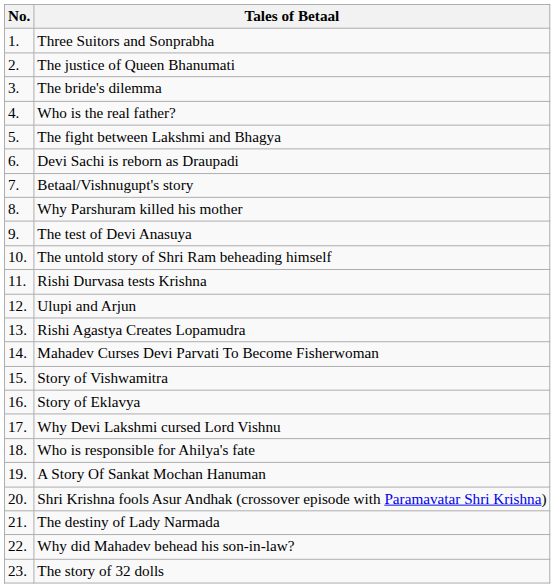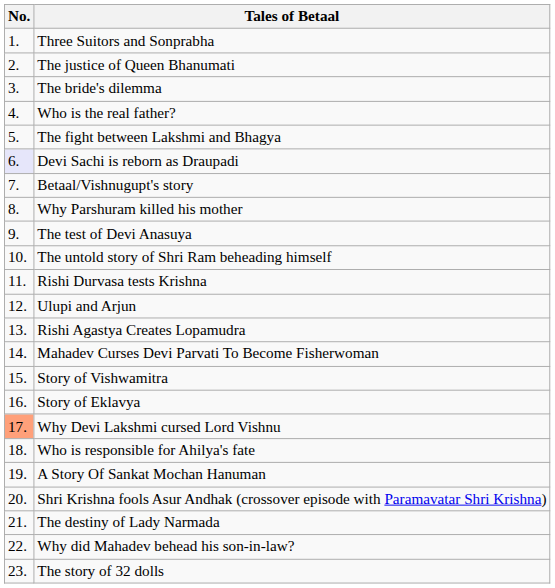(14, 161) no background -> (14, 161) lavender background
(17, 426) no background -> (17, 426) lightsalmon background
